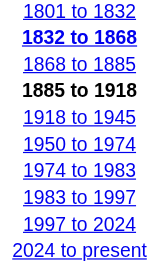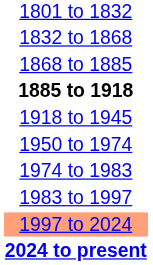(80, 38) bold -> (76, 38) normal
(80, 224) no background -> (76, 224) lightsalmon background
(80, 250) normal -> (76, 250) bold
